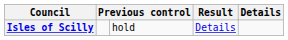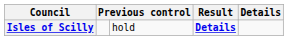(216, 28) normal -> (216, 28) bold
